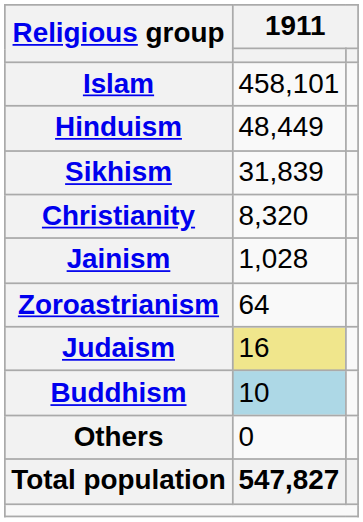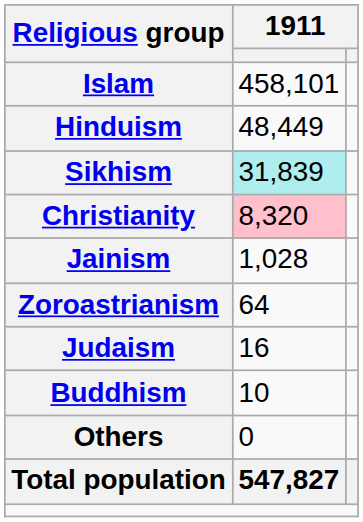(281, 171) no background -> (281, 171) paleturquoise background
(273, 216) no background -> (273, 216) pink background
(254, 348) khaki background -> (254, 348) no background
(254, 392) lightblue background -> (254, 392) no background
